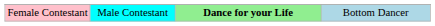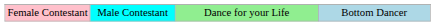(248, 13) bold -> (247, 13) normal
